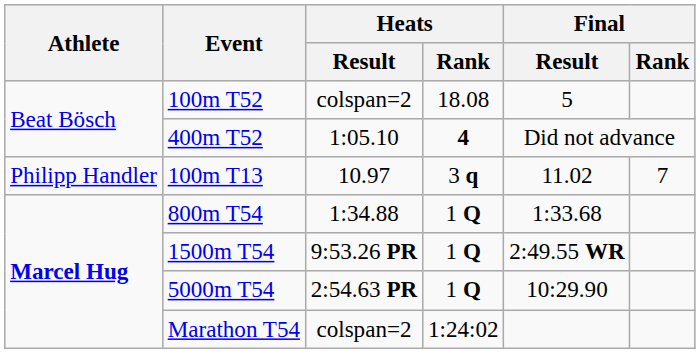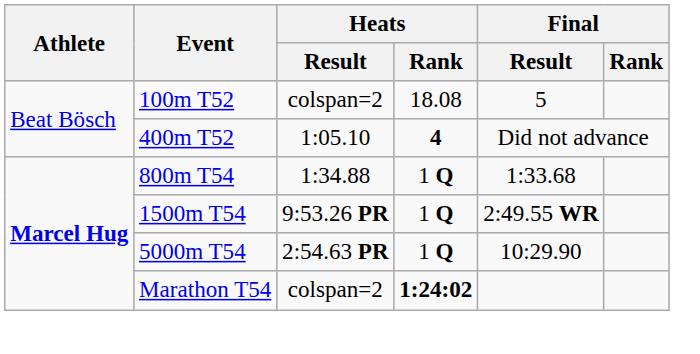- row: (215, 176)
(463, 328) normal -> (436, 290) bold
